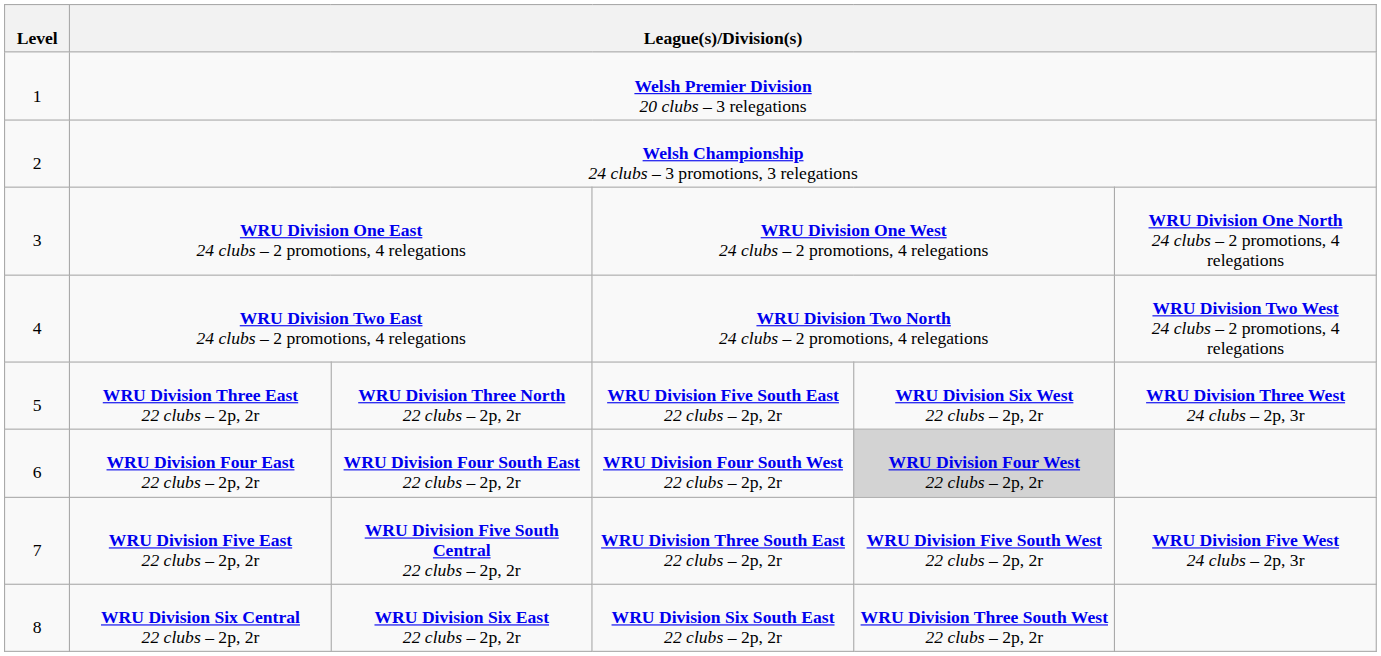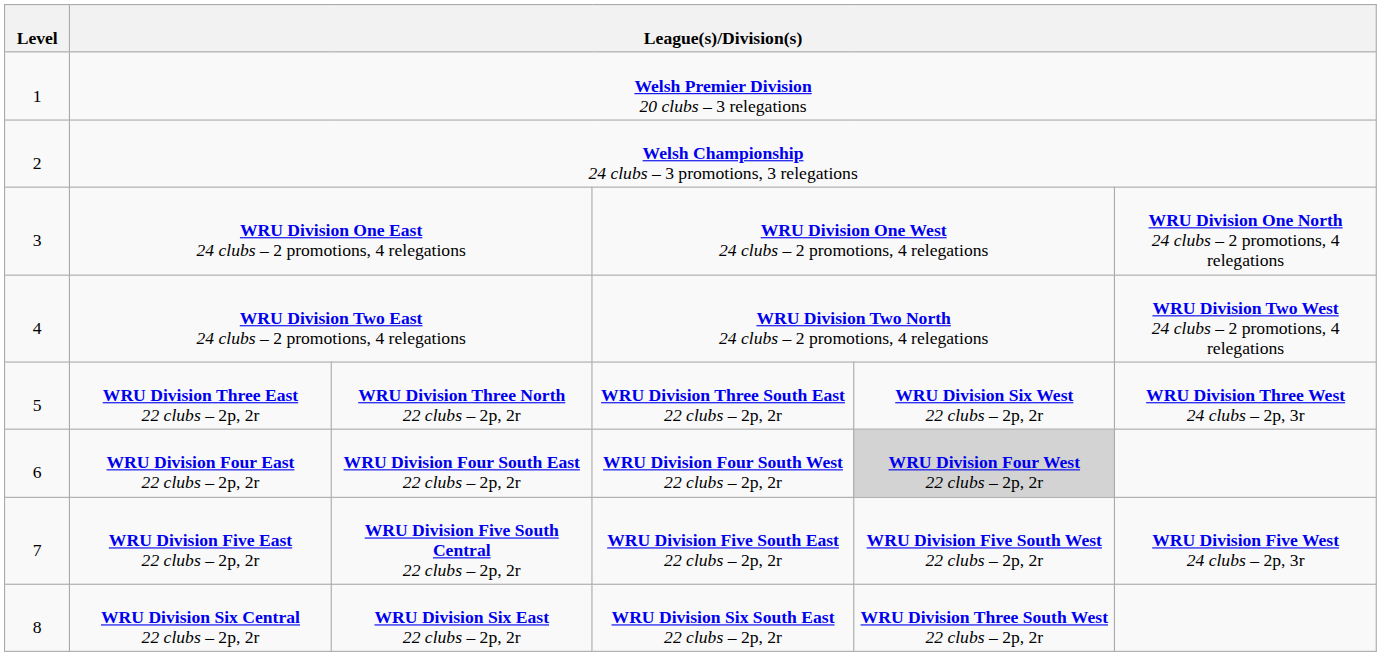(723, 405) WRU Division Five South East 22 clubs – 2p, 2r -> (723, 405) WRU Division Three South East 22 clubs – 2p, 2r
(723, 550) WRU Division Three South East 22 clubs – 2p, 2r -> (723, 550) WRU Division Five South East 22 clubs – 2p, 2r
